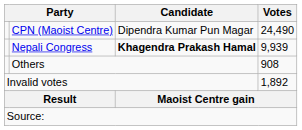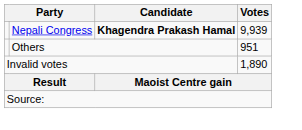- row: (62, 30)
(270, 64) 908 -> (249, 47) 951
(274, 82) 1,892 -> (254, 64) 1,890
